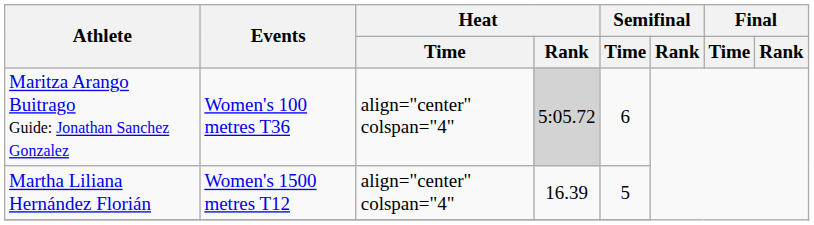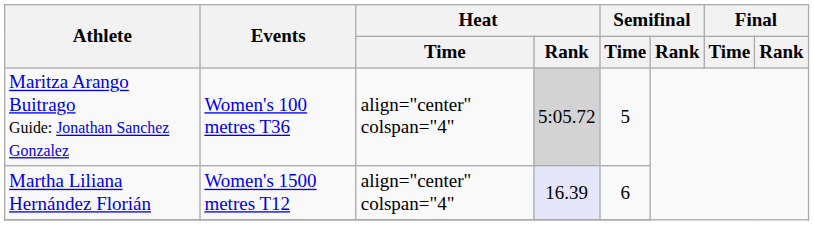(625, 116) 6 -> (625, 116) 5
(567, 193) no background -> (567, 193) lavender background
(625, 193) 5 -> (625, 193) 6
